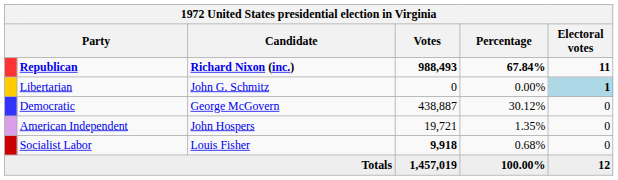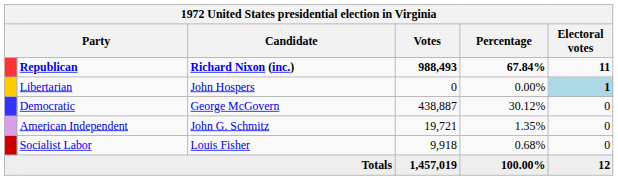(230, 87) John G. Schmitz -> (223, 87) John Hospers
(223, 126) John Hospers -> (230, 126) John G. Schmitz
(443, 145) bold -> (443, 145) normal
